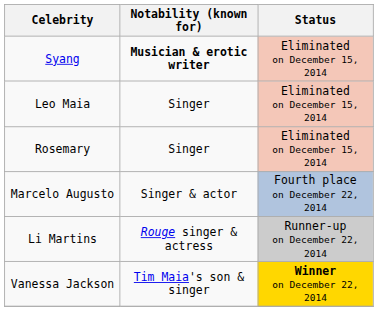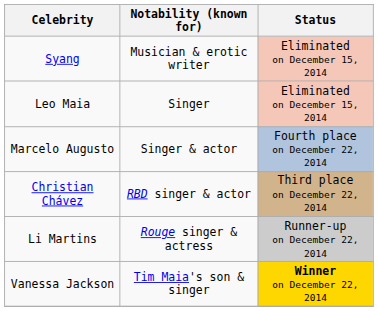(189, 59) bold -> (189, 59) normal
- row: (63, 149)
+ row: (63, 194)
